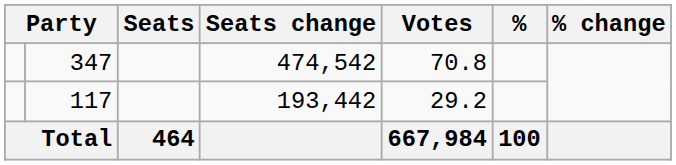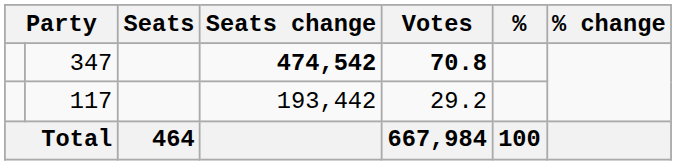(327, 63) normal -> (327, 63) bold
(458, 63) normal -> (458, 63) bold
